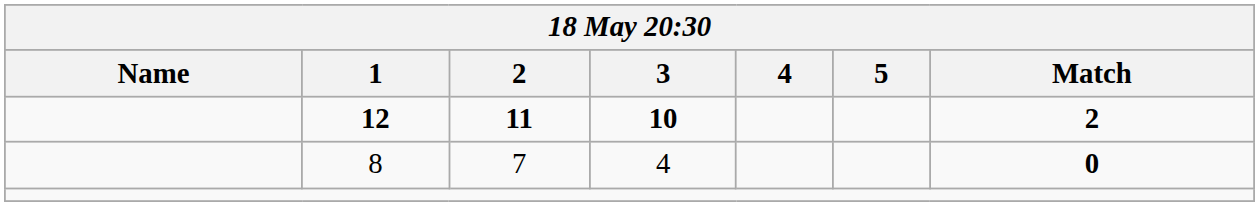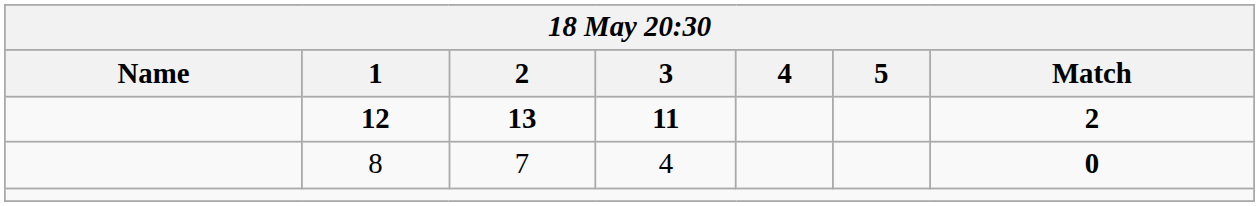(519, 118) 11 -> (522, 118) 13
(663, 118) 10 -> (666, 118) 11
